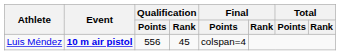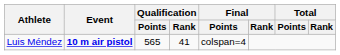(152, 43) 556 -> (152, 43) 565
(184, 43) 45 -> (184, 43) 41
